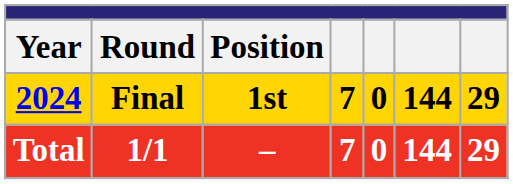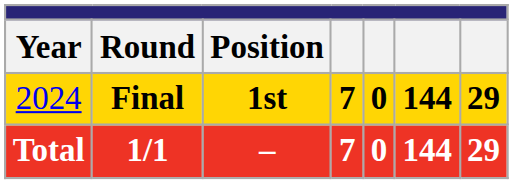(49, 98) bold -> (49, 98) normal
